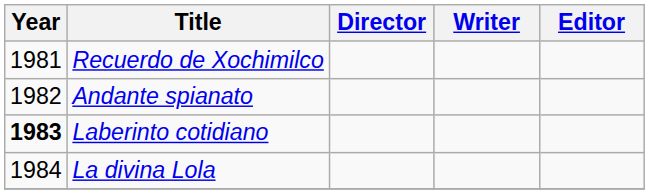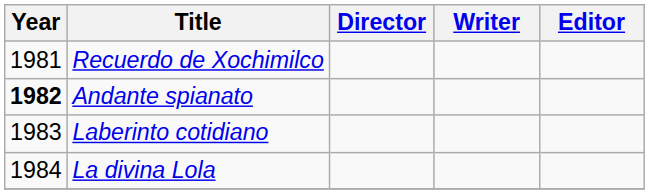(36, 96) normal -> (36, 96) bold
(36, 133) bold -> (36, 133) normal
